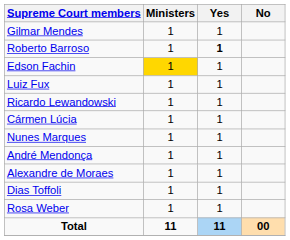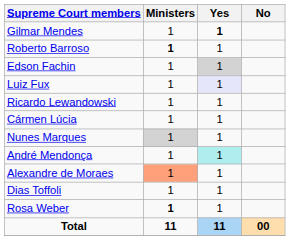(220, 31) normal -> (220, 31) bold
(171, 48) normal -> (171, 48) bold
(220, 48) bold -> (220, 48) normal
(171, 66) gold background -> (171, 66) no background
(220, 66) no background -> (220, 66) lightgrey background
(220, 84) no background -> (220, 84) lavender background
(171, 137) no background -> (171, 137) lightgrey background
(220, 155) no background -> (220, 155) paleturquoise background
(171, 173) no background -> (171, 173) lightsalmon background
(171, 208) normal -> (171, 208) bold
